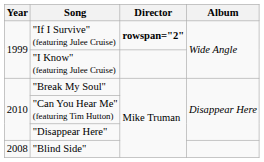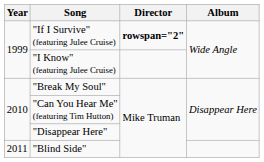(17, 148) 2008 -> (17, 148) 2011
